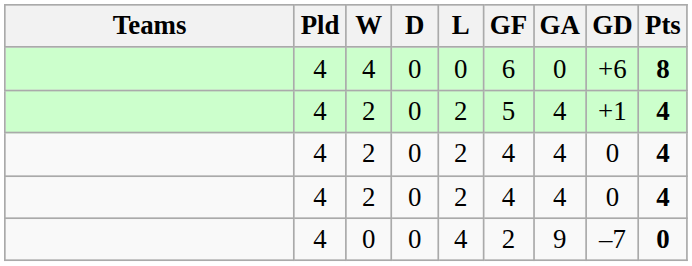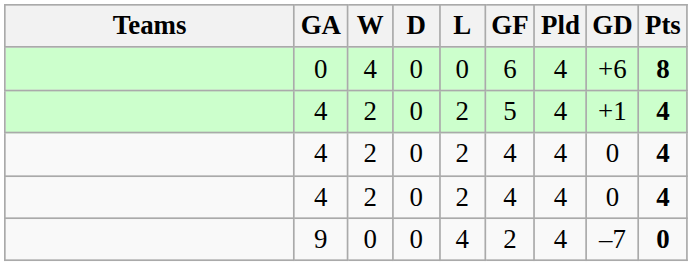columns swapped: (320, 25) <-> (560, 25)
